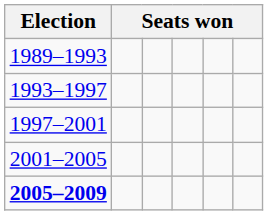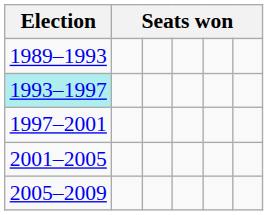(58, 90) no background -> (58, 90) paleturquoise background
(58, 192) bold -> (58, 192) normal
